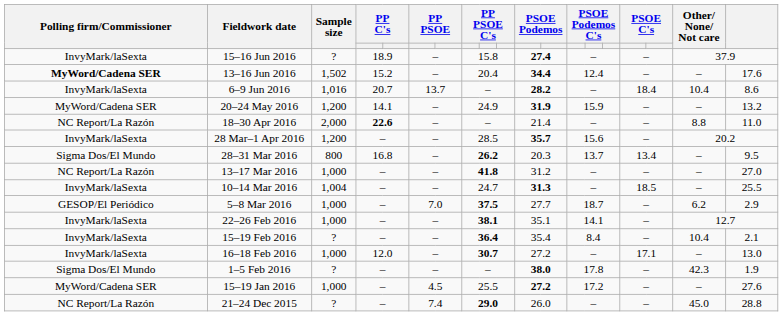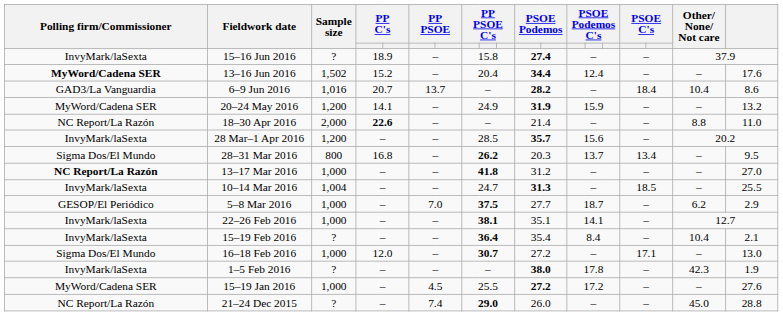(106, 90) InvyMark/laSexta -> (106, 90) GAD3/La Vanguardia
(106, 172) normal -> (106, 172) bold
(106, 254) InvyMark/laSexta -> (106, 254) Sigma Dos/El Mundo
(106, 270) Sigma Dos/El Mundo -> (106, 270) InvyMark/laSexta
